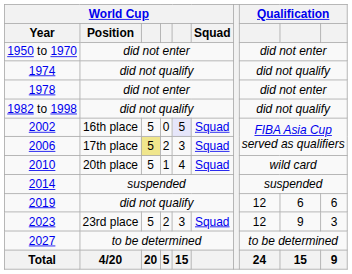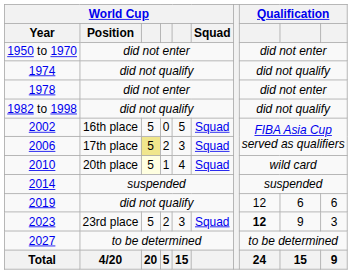(182, 128) lavender background -> (182, 128) no background
(151, 165) no background -> (151, 165) lightyellow background
(259, 222) normal -> (259, 222) bold
